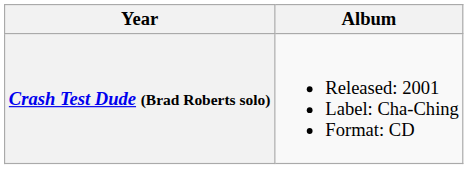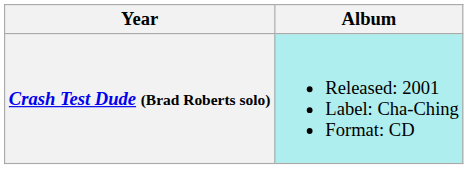(369, 109) no background -> (369, 109) paleturquoise background
